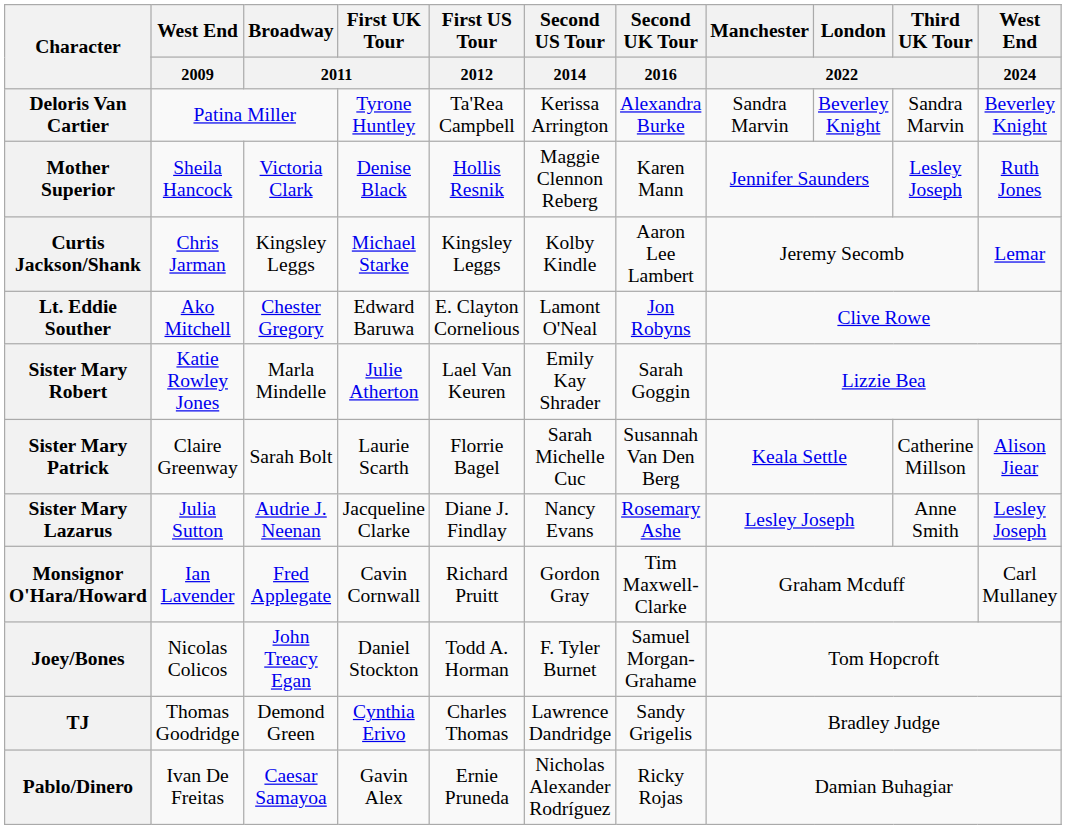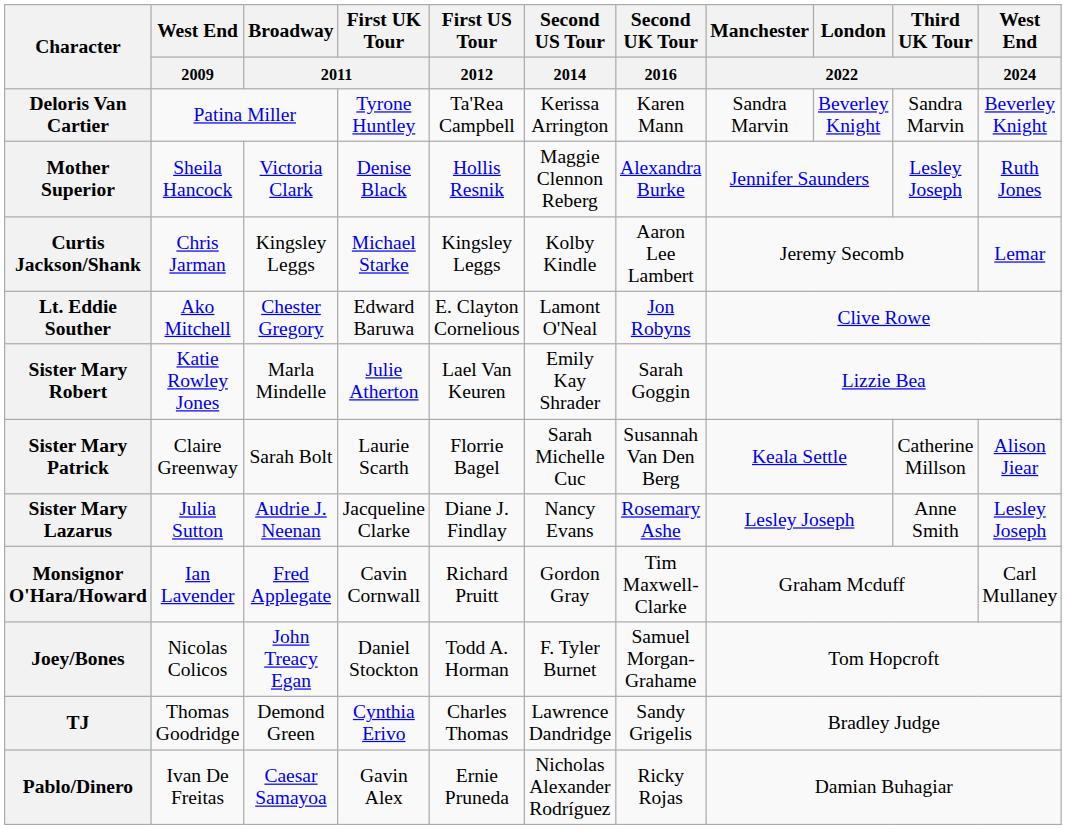(661, 114) Alexandra Burke -> (661, 114) Karen Mann
(661, 178) Karen Mann -> (661, 178) Alexandra Burke
